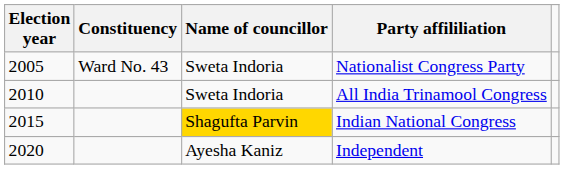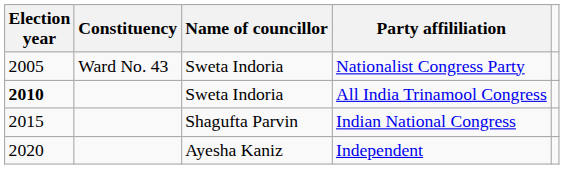(26, 94) normal -> (26, 94) bold
(242, 121) gold background -> (242, 121) no background
